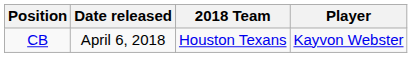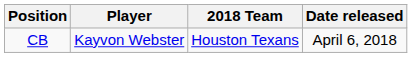columns swapped: (348, 16) <-> (123, 16)
